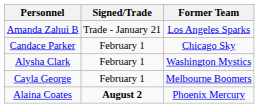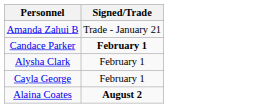- column: (209, 12)
(122, 45) normal -> (122, 45) bold
